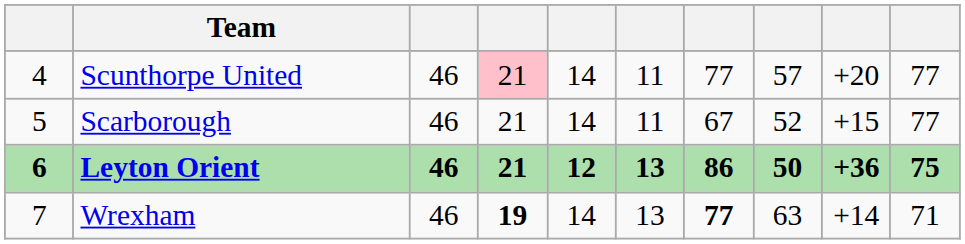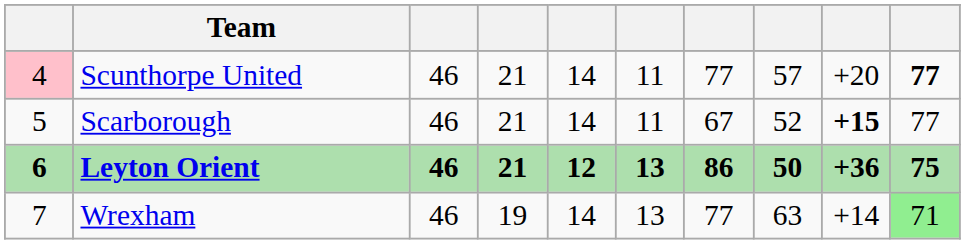(39, 74) no background -> (39, 74) pink background
(512, 74) pink background -> (512, 74) no background
(925, 74) normal -> (925, 74) bold
(856, 121) normal -> (856, 121) bold
(512, 214) bold -> (512, 214) normal
(719, 214) bold -> (719, 214) normal
(925, 214) no background -> (925, 214) lightgreen background
